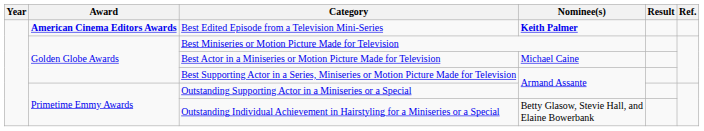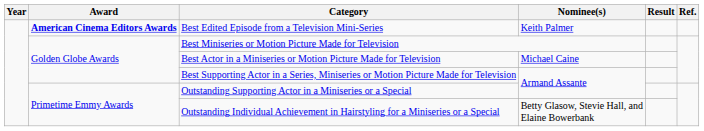(549, 28) bold -> (547, 28) normal
